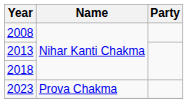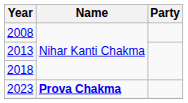(78, 88) normal -> (80, 88) bold
